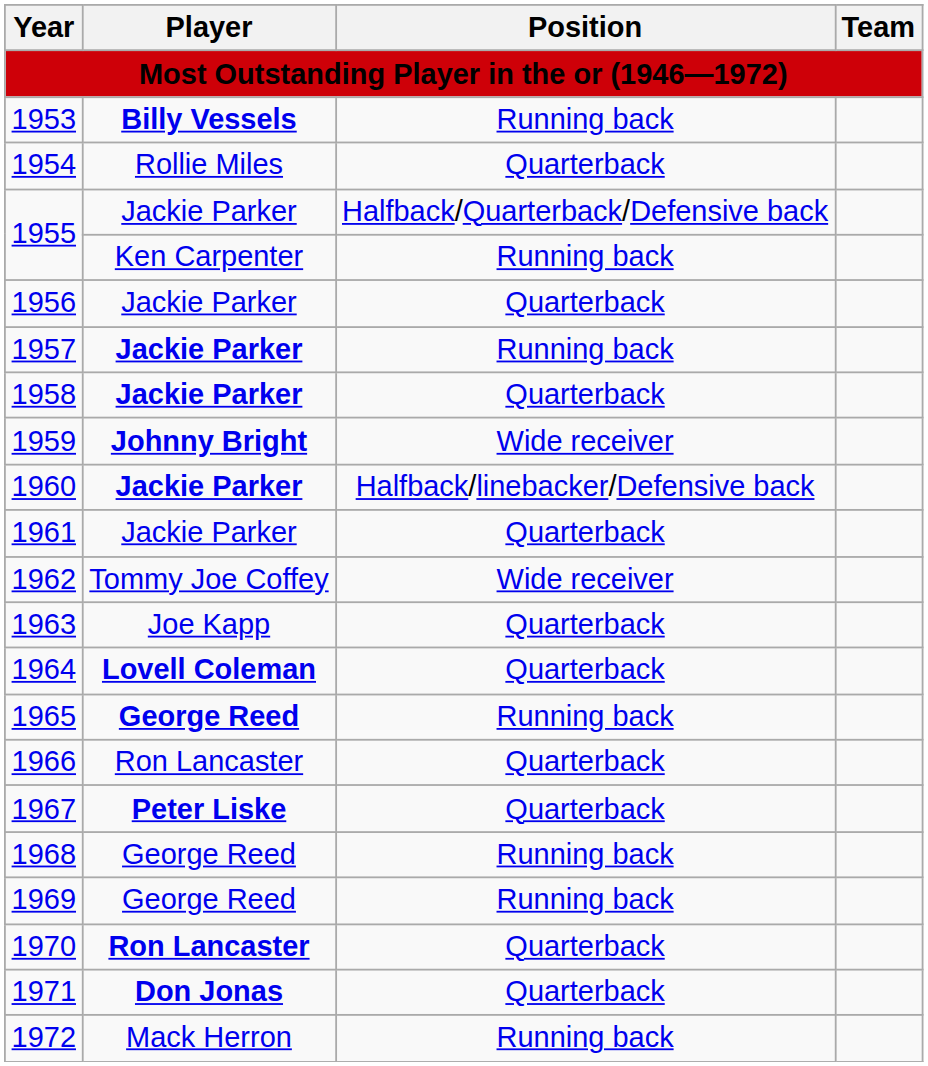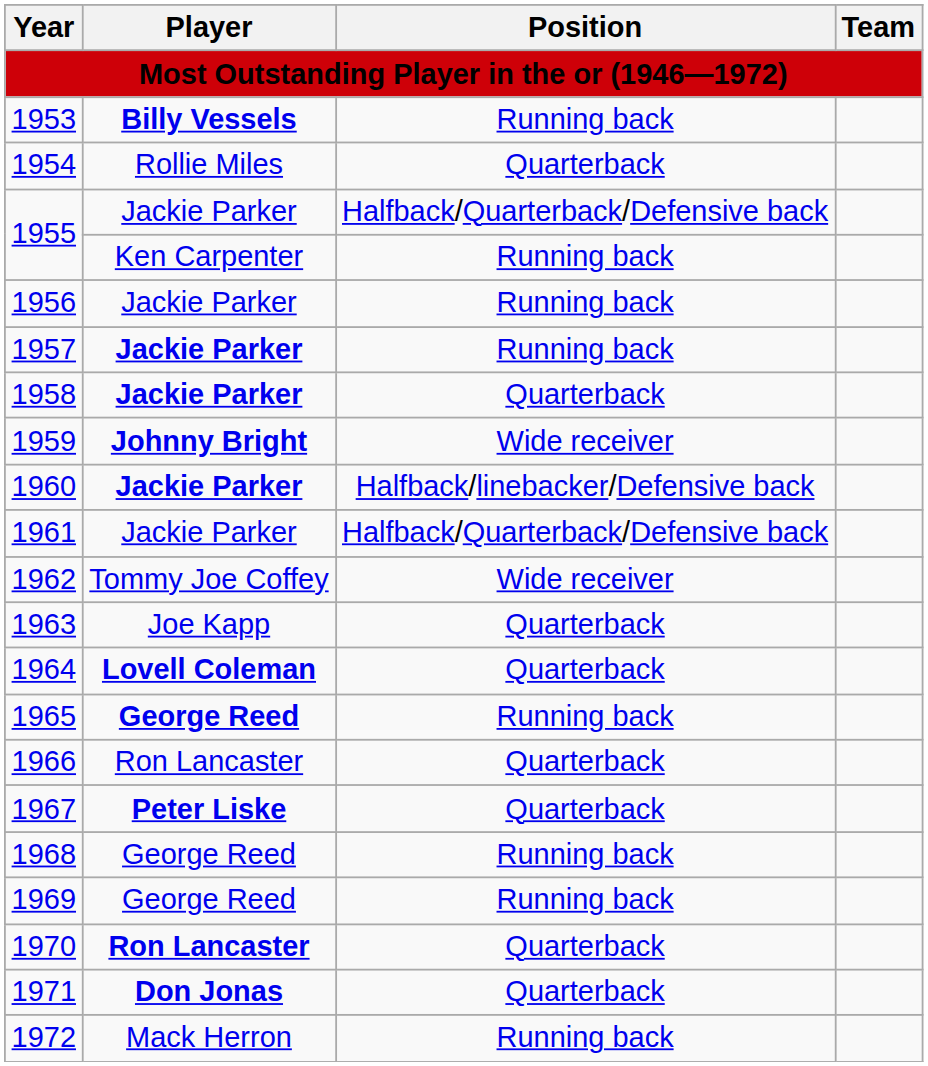(585, 303) Quarterback -> (585, 303) Running back
(585, 532) Quarterback -> (585, 532) Halfback/Quarterback/Defensive back
